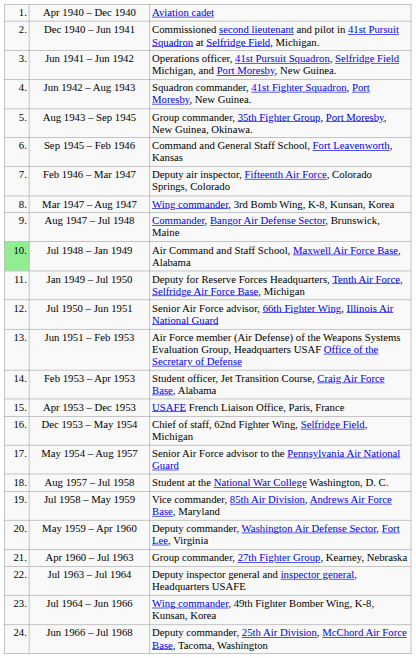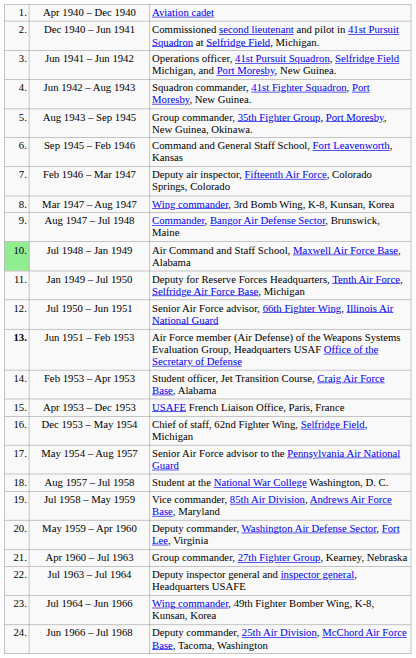(20, 337) normal -> (20, 337) bold
